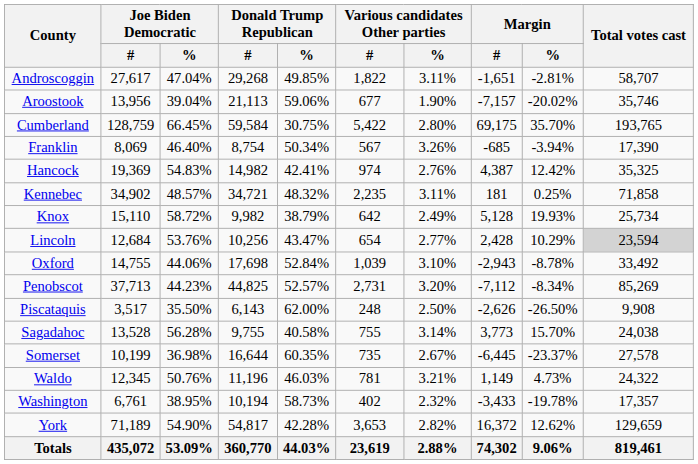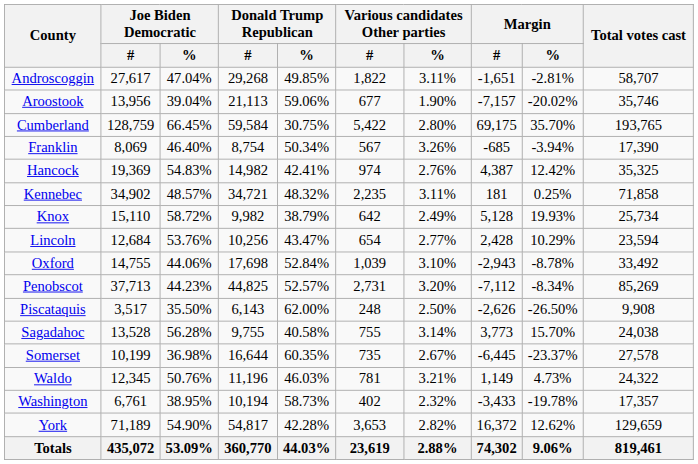(638, 240) lightgrey background -> (638, 240) no background
